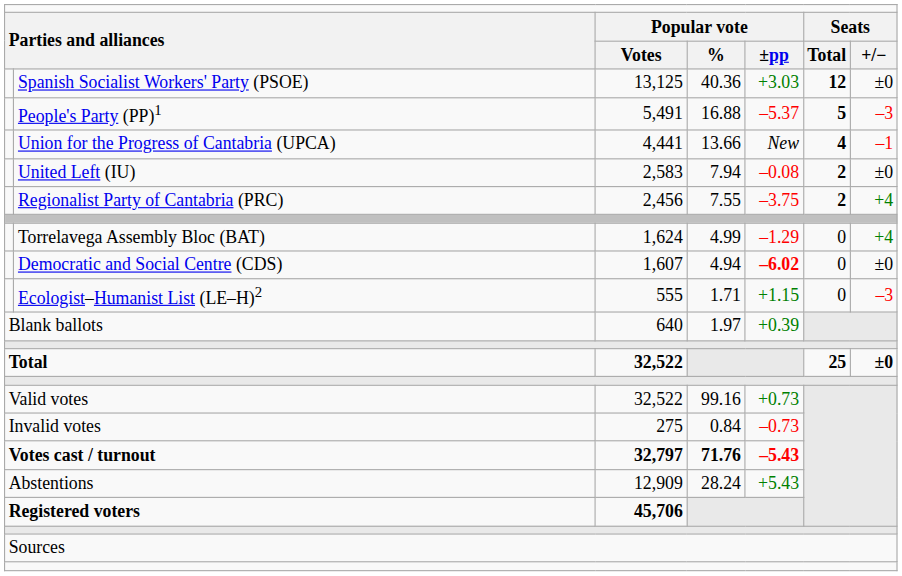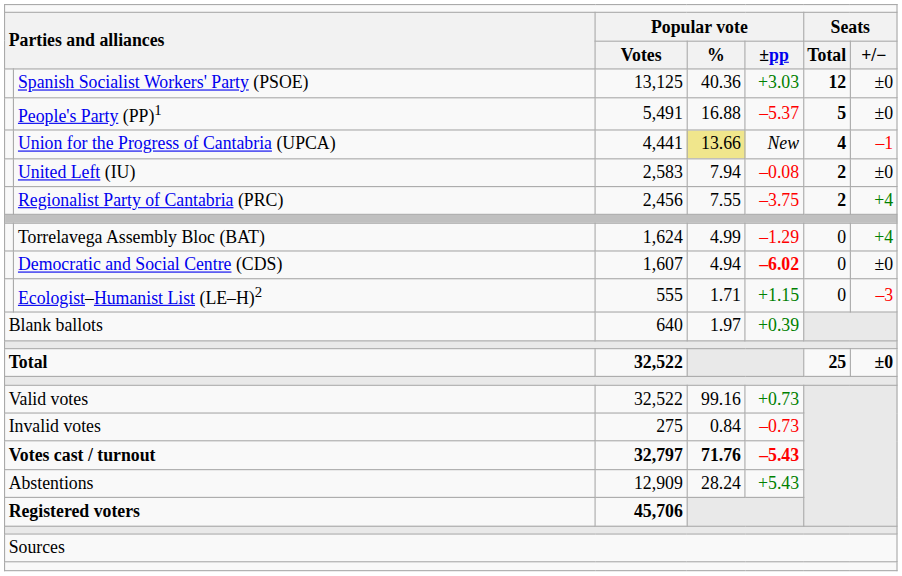(884, 113) –3 -> (884, 113) ±0
(721, 144) no background -> (721, 144) khaki background
